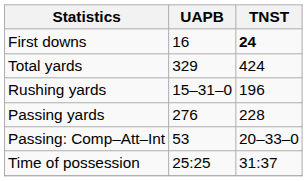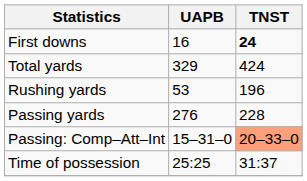(202, 90) 15–31–0 -> (181, 90) 53
(181, 138) 53 -> (202, 138) 15–31–0
(269, 138) no background -> (269, 138) lightsalmon background
